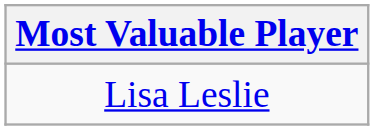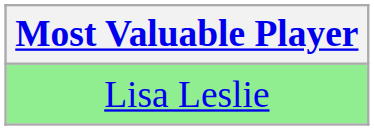(187, 93) no background -> (187, 93) lightgreen background
